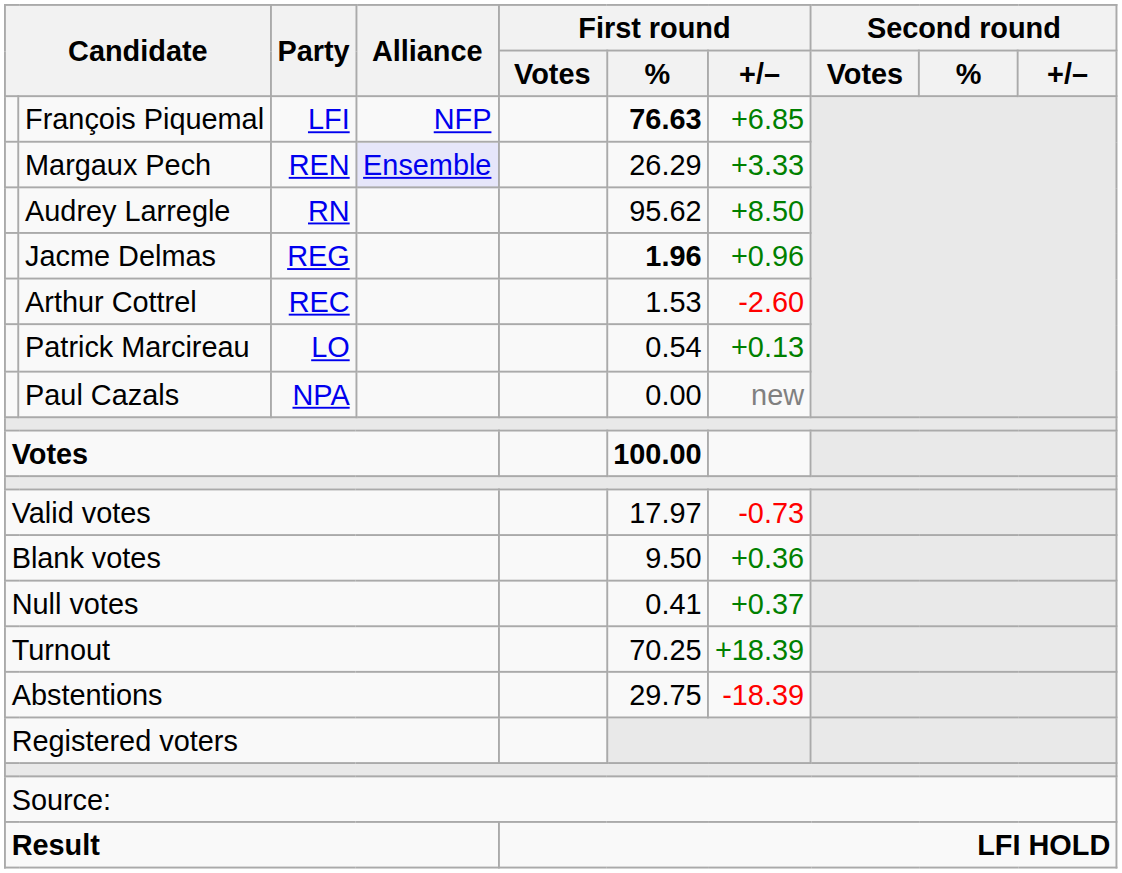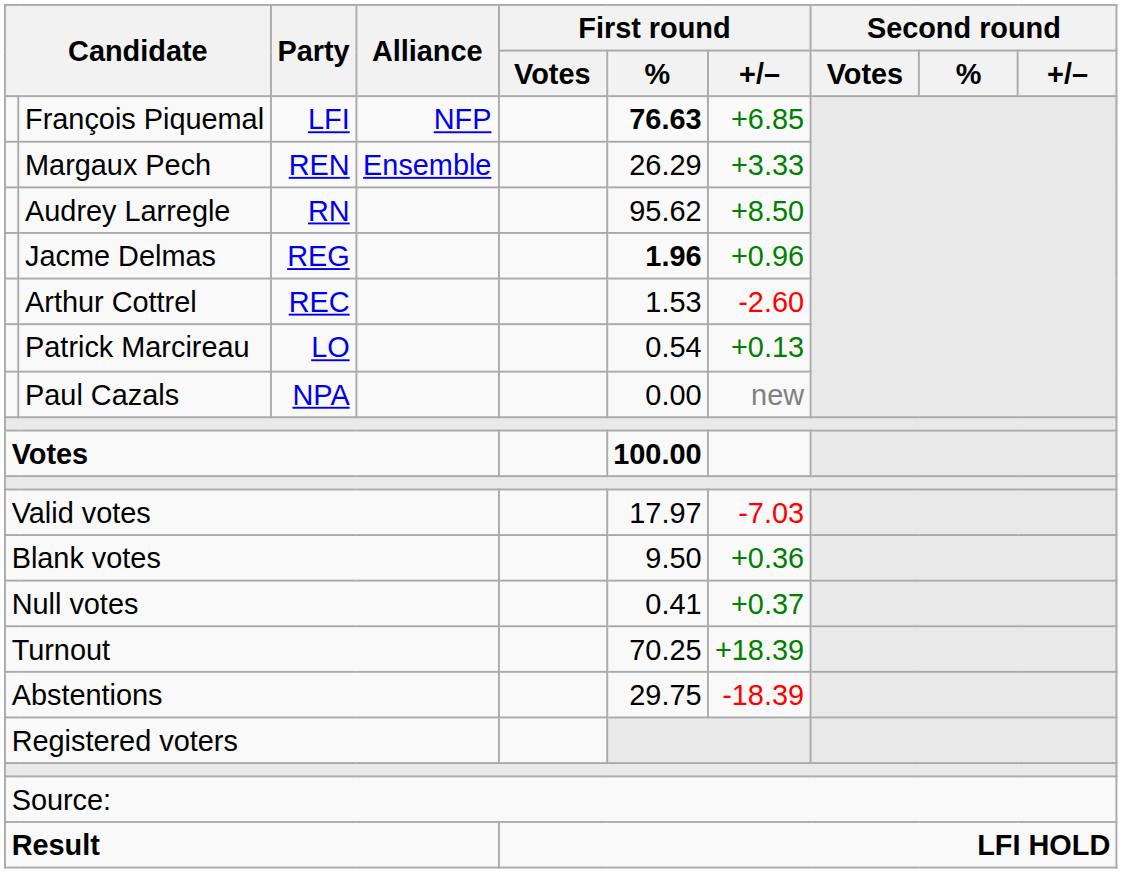(427, 165) lavender background -> (427, 165) no background
(771, 512) -0.73 -> (771, 512) -7.03
